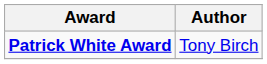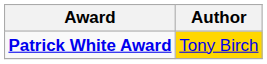(219, 44) no background -> (219, 44) gold background
